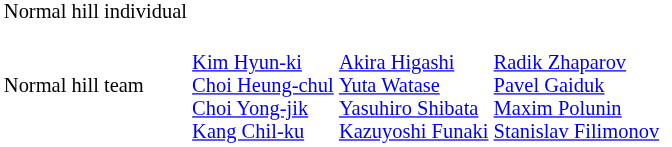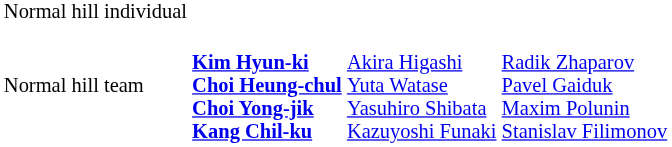(263, 96) normal -> (267, 96) bold
